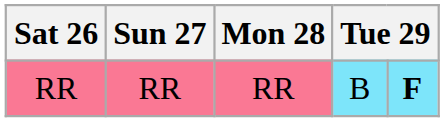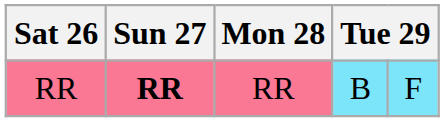(160, 88) normal -> (160, 88) bold
(412, 88) bold -> (413, 88) normal
